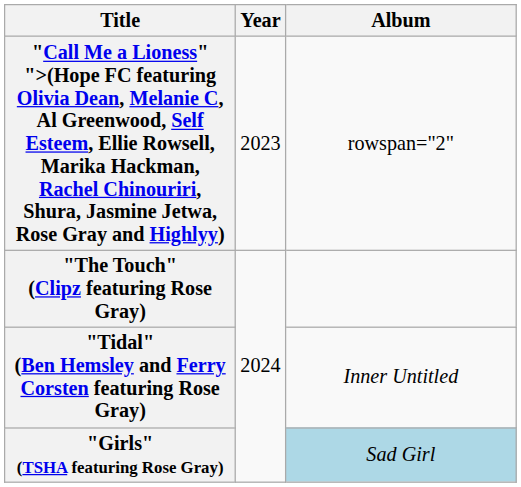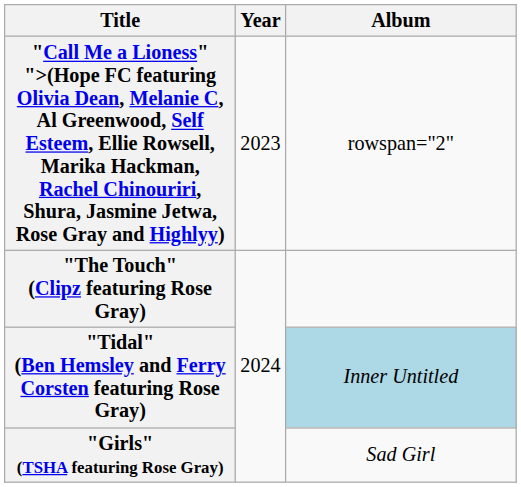(401, 377) no background -> (401, 377) lightblue background
(401, 454) lightblue background -> (401, 454) no background
